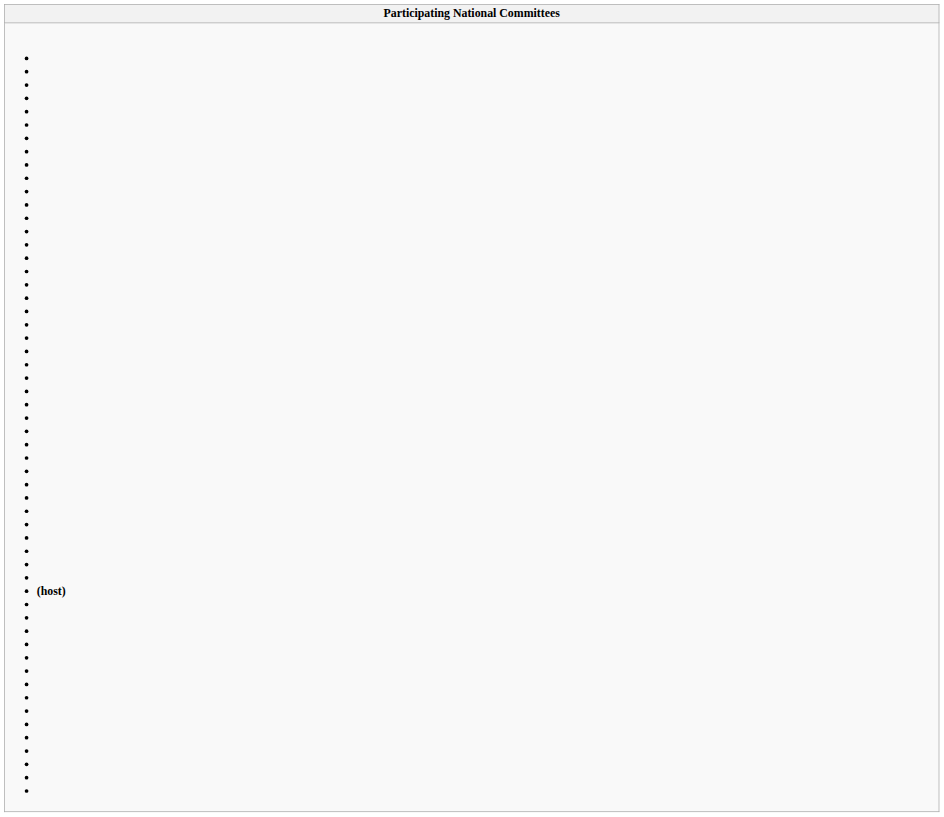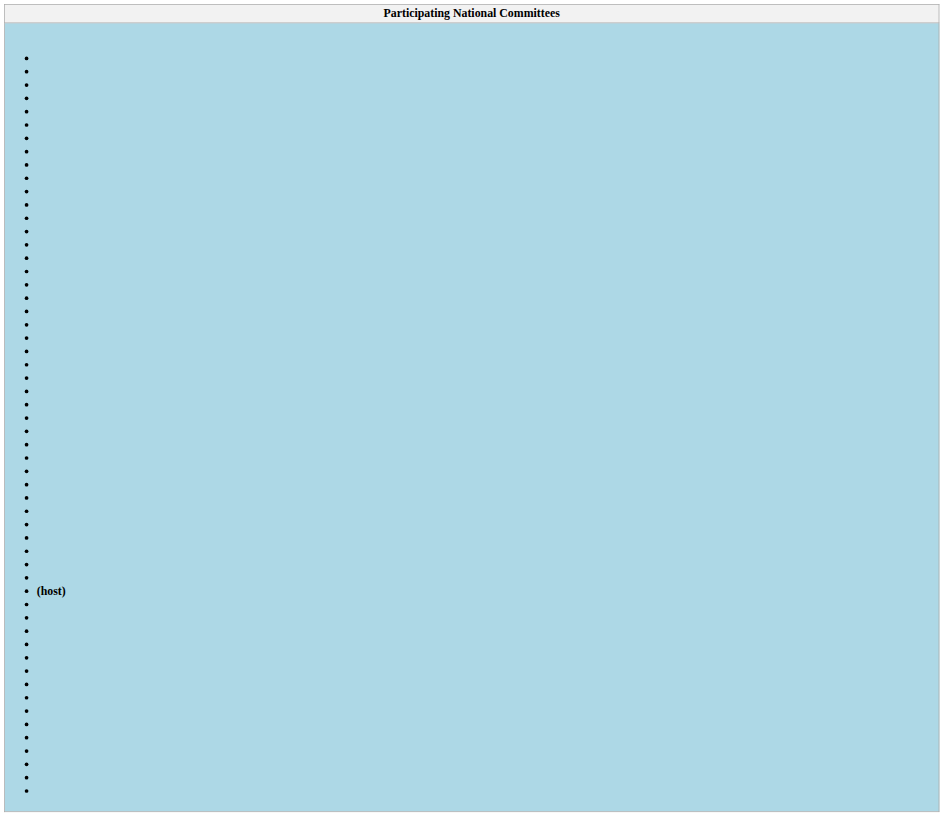(472, 424) no background -> (472, 424) lightblue background
